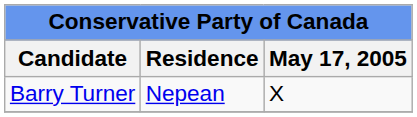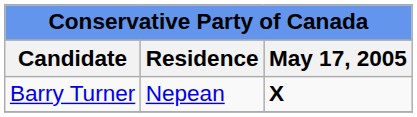(276, 93) normal -> (276, 93) bold
